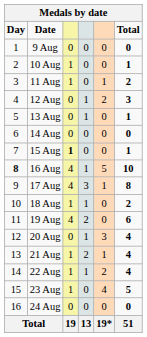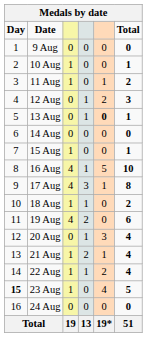(104, 116) normal -> (104, 116) bold
(71, 150) bold -> (71, 150) normal
(16, 168) bold -> (16, 168) normal
(16, 289) normal -> (16, 289) bold
